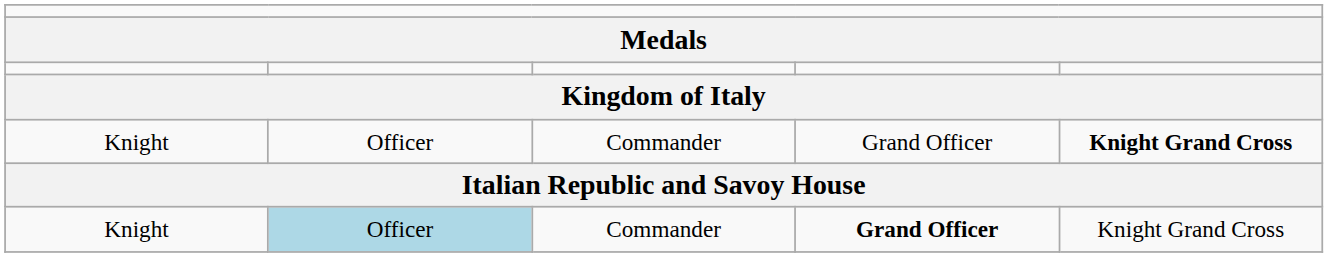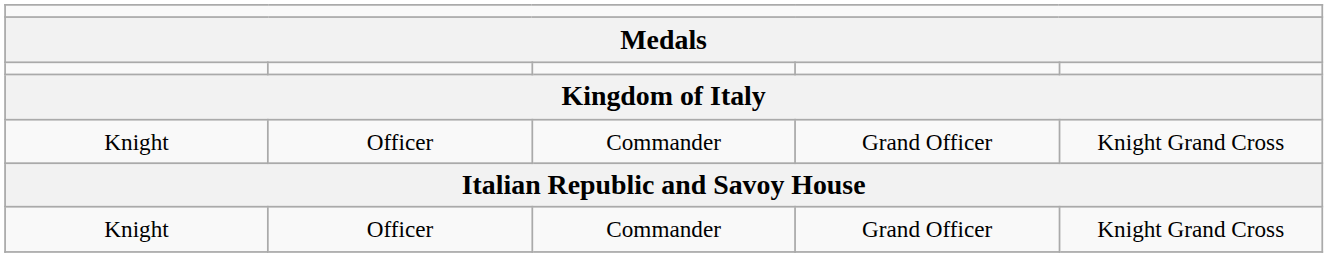(1191, 140) bold -> (1191, 142) normal
(400, 230) lightblue background -> (400, 230) no background
(927, 228) bold -> (927, 230) normal
